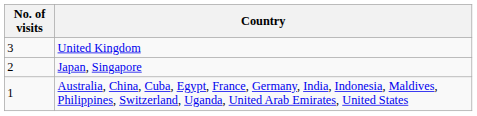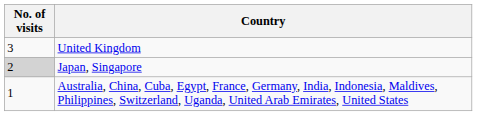(10, 67) no background -> (10, 67) lightgrey background
